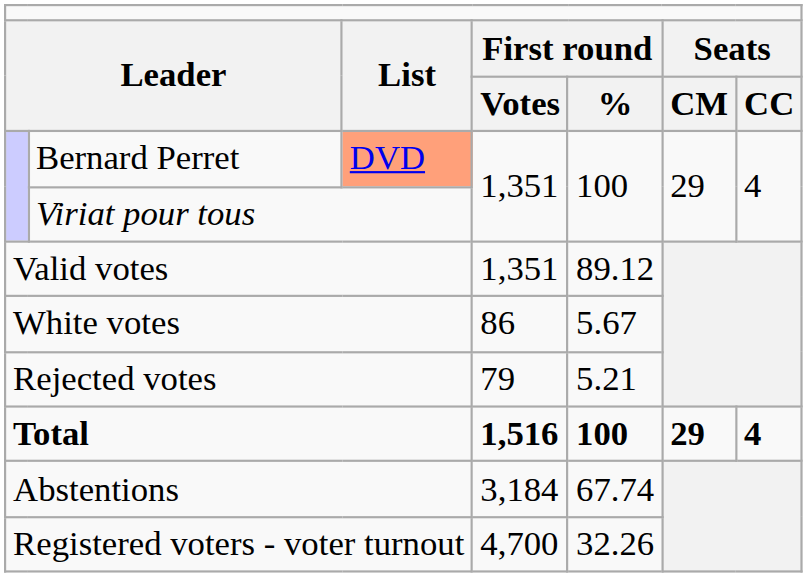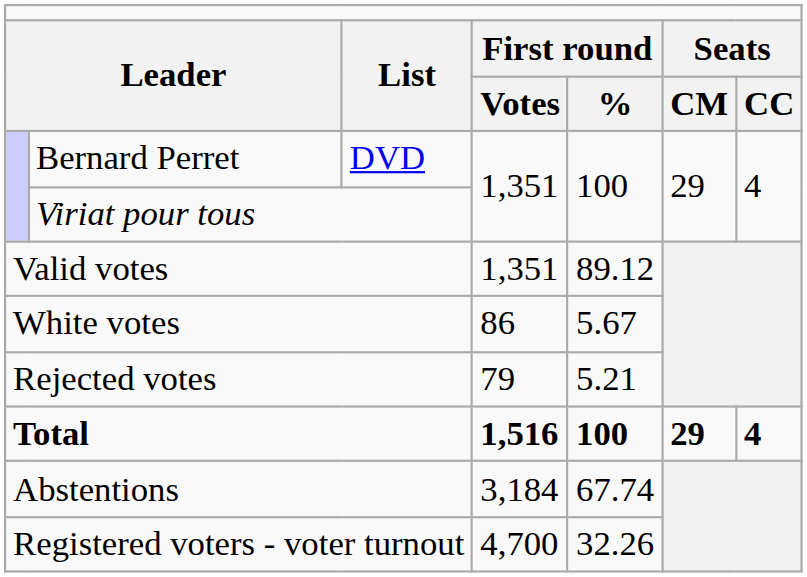(387, 158) lightsalmon background -> (387, 158) no background
